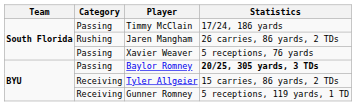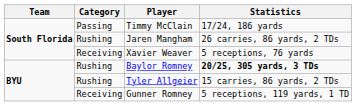(94, 53) Passing -> (99, 53) Receiving
(94, 67) Passing -> (94, 67) Rushing
(99, 81) Receiving -> (94, 81) Rushing
